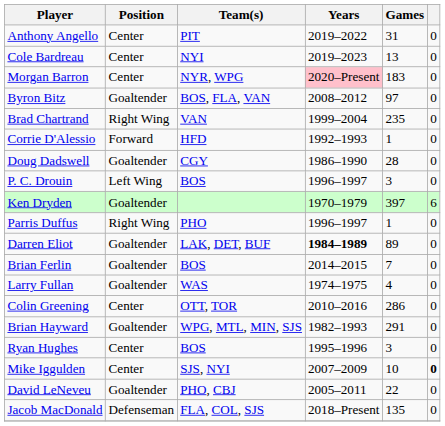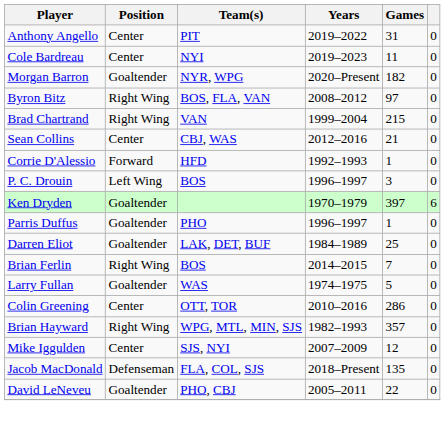(392, 56) 13 -> (392, 56) 11
(126, 77) Center -> (138, 77) Goaltender
(344, 77) pink background -> (344, 77) no background
(395, 77) 183 -> (395, 77) 182
(138, 98) Goaltender -> (139, 98) Right Wing
(395, 118) 235 -> (395, 118) 215
+ row: (41, 139)
- row: (48, 160)
(139, 222) Right Wing -> (138, 222) Goaltender
(338, 243) bold -> (338, 243) normal
(392, 243) 89 -> (392, 243) 25
(138, 264) Goaltender -> (139, 264) Right Wing
(389, 285) 4 -> (389, 285) 5
(138, 327) Goaltender -> (139, 327) Right Wing
(395, 327) 291 -> (395, 327) 357
- row: (43, 347)
(392, 368) 10 -> (392, 347) 12
(433, 368) bold -> (433, 347) normal
rows swapped: (49, 389) <-> (55, 410)
